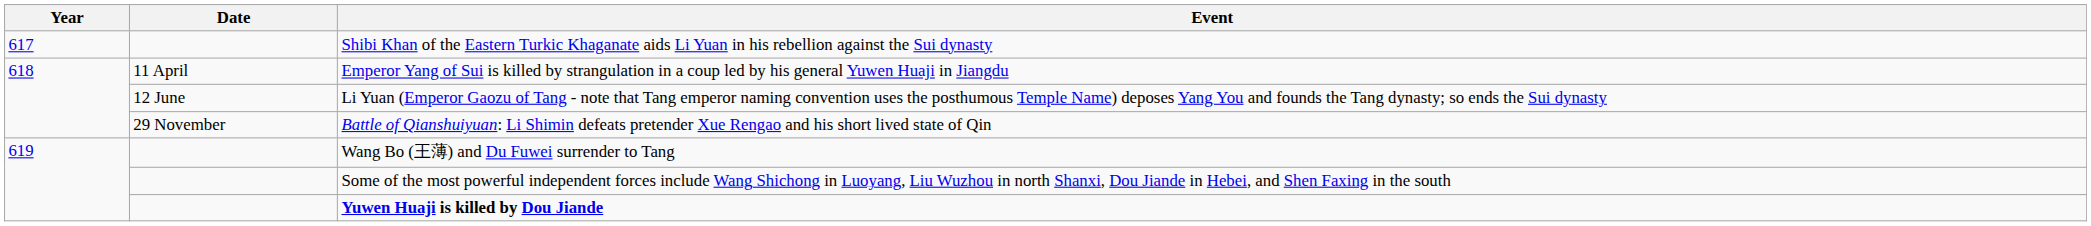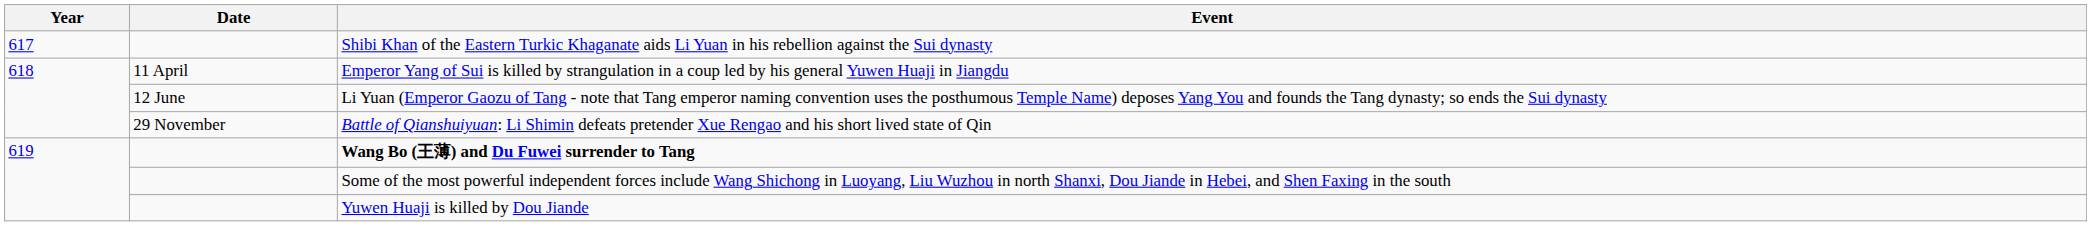(508, 152) normal -> (518, 152) bold
(472, 207) bold -> (465, 207) normal
